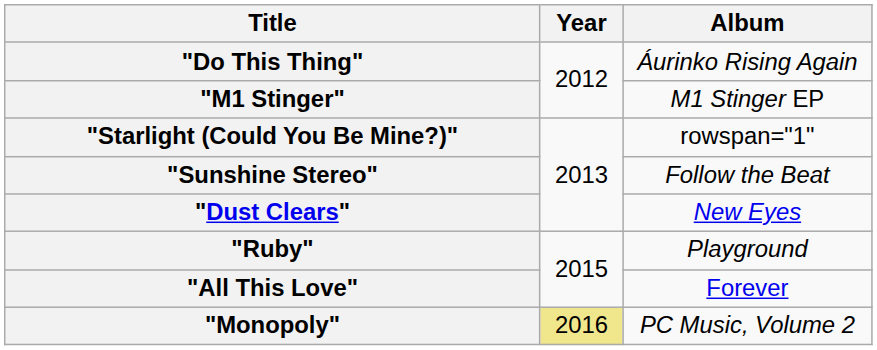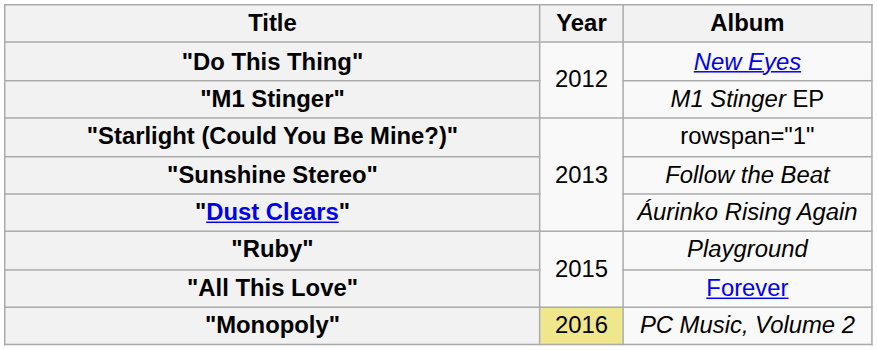(747, 61) Áurinko Rising Again -> (747, 61) New Eyes
(747, 212) New Eyes -> (747, 212) Áurinko Rising Again
